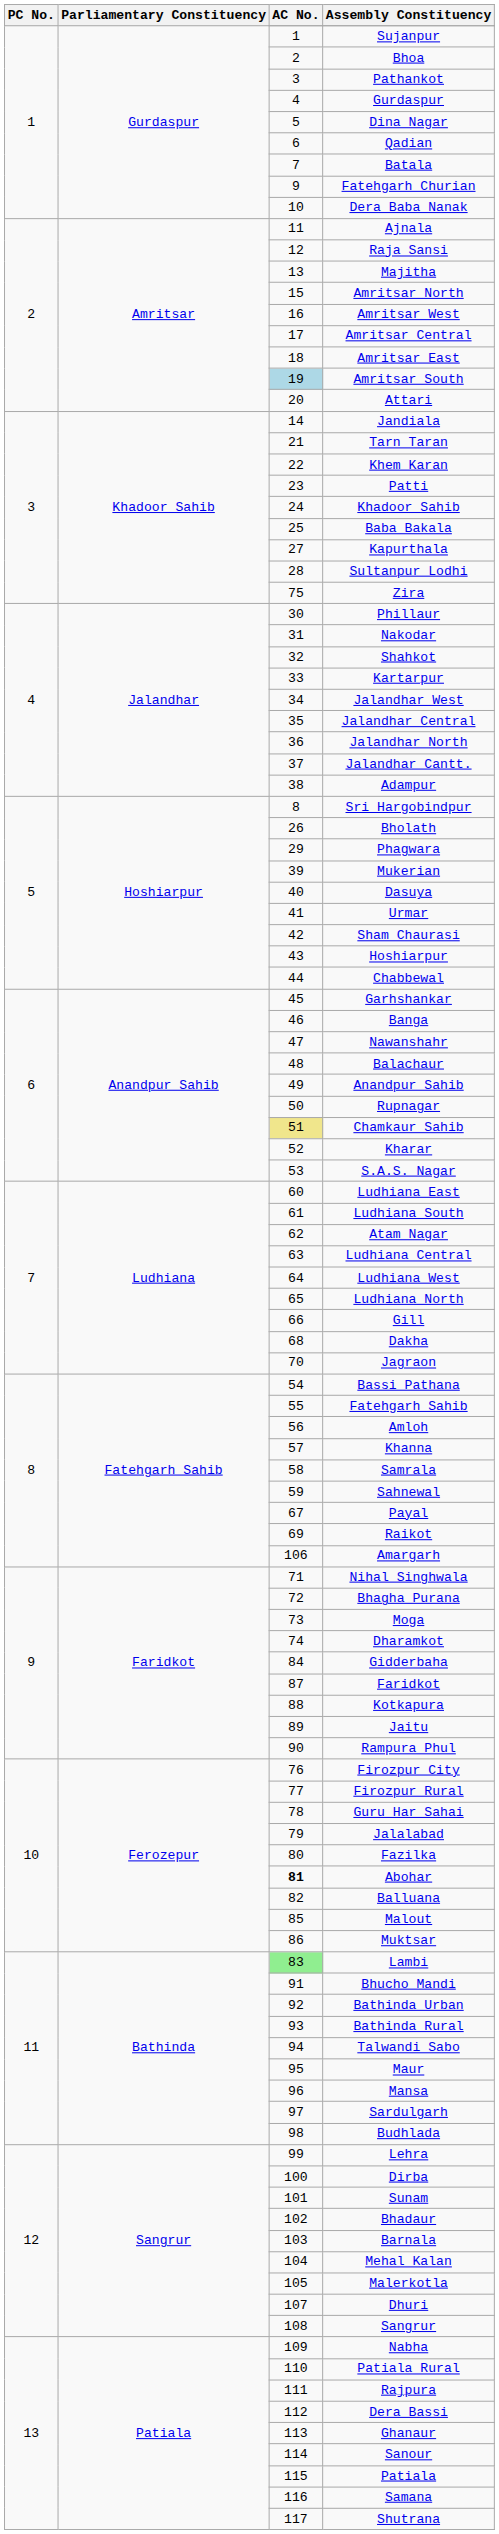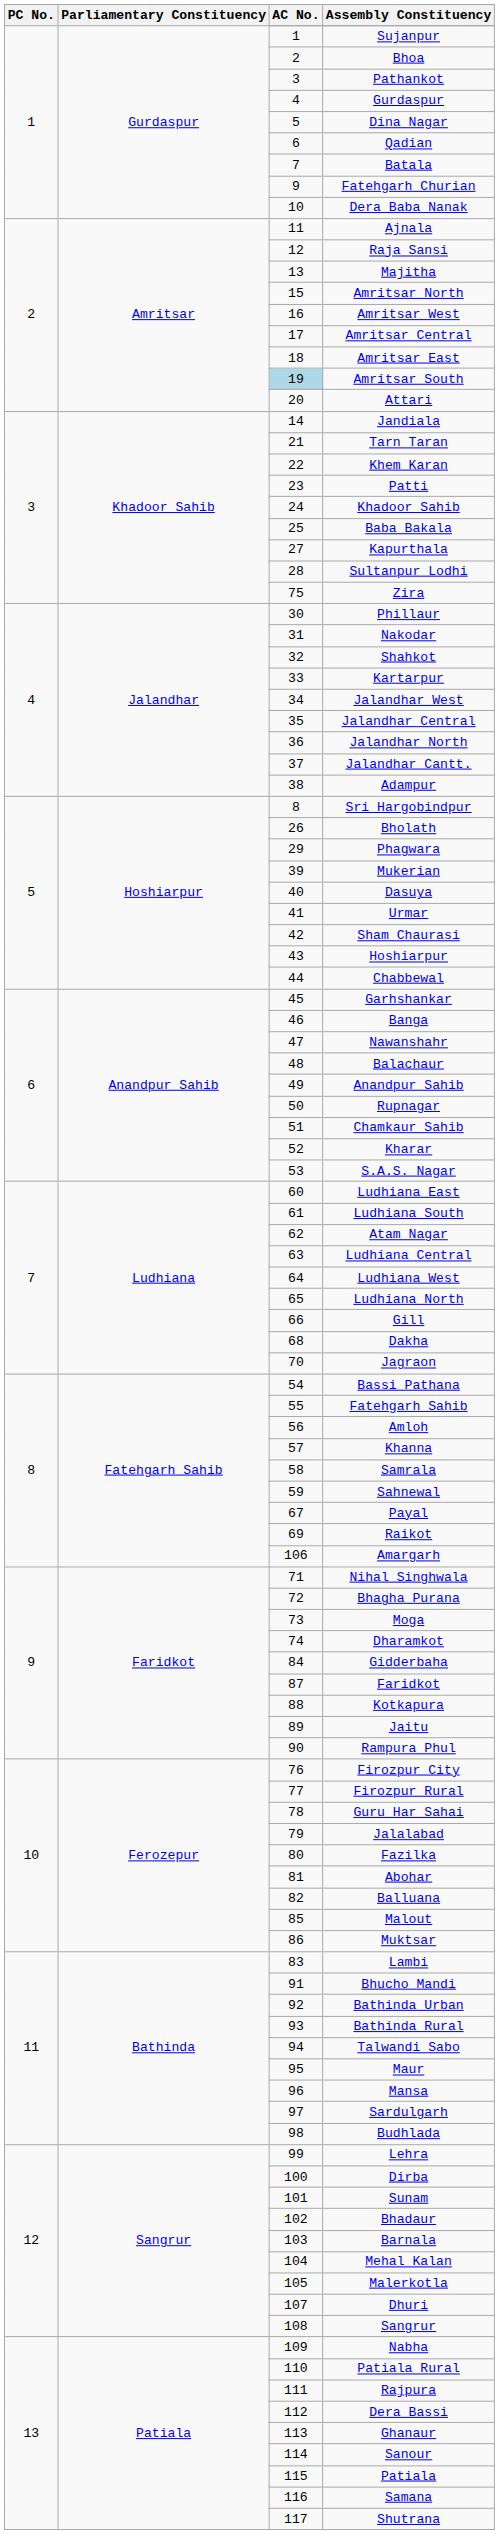(296, 1128) khaki background -> (296, 1128) no background
(296, 1877) bold -> (296, 1877) normal
(296, 1963) lightgreen background -> (296, 1963) no background
